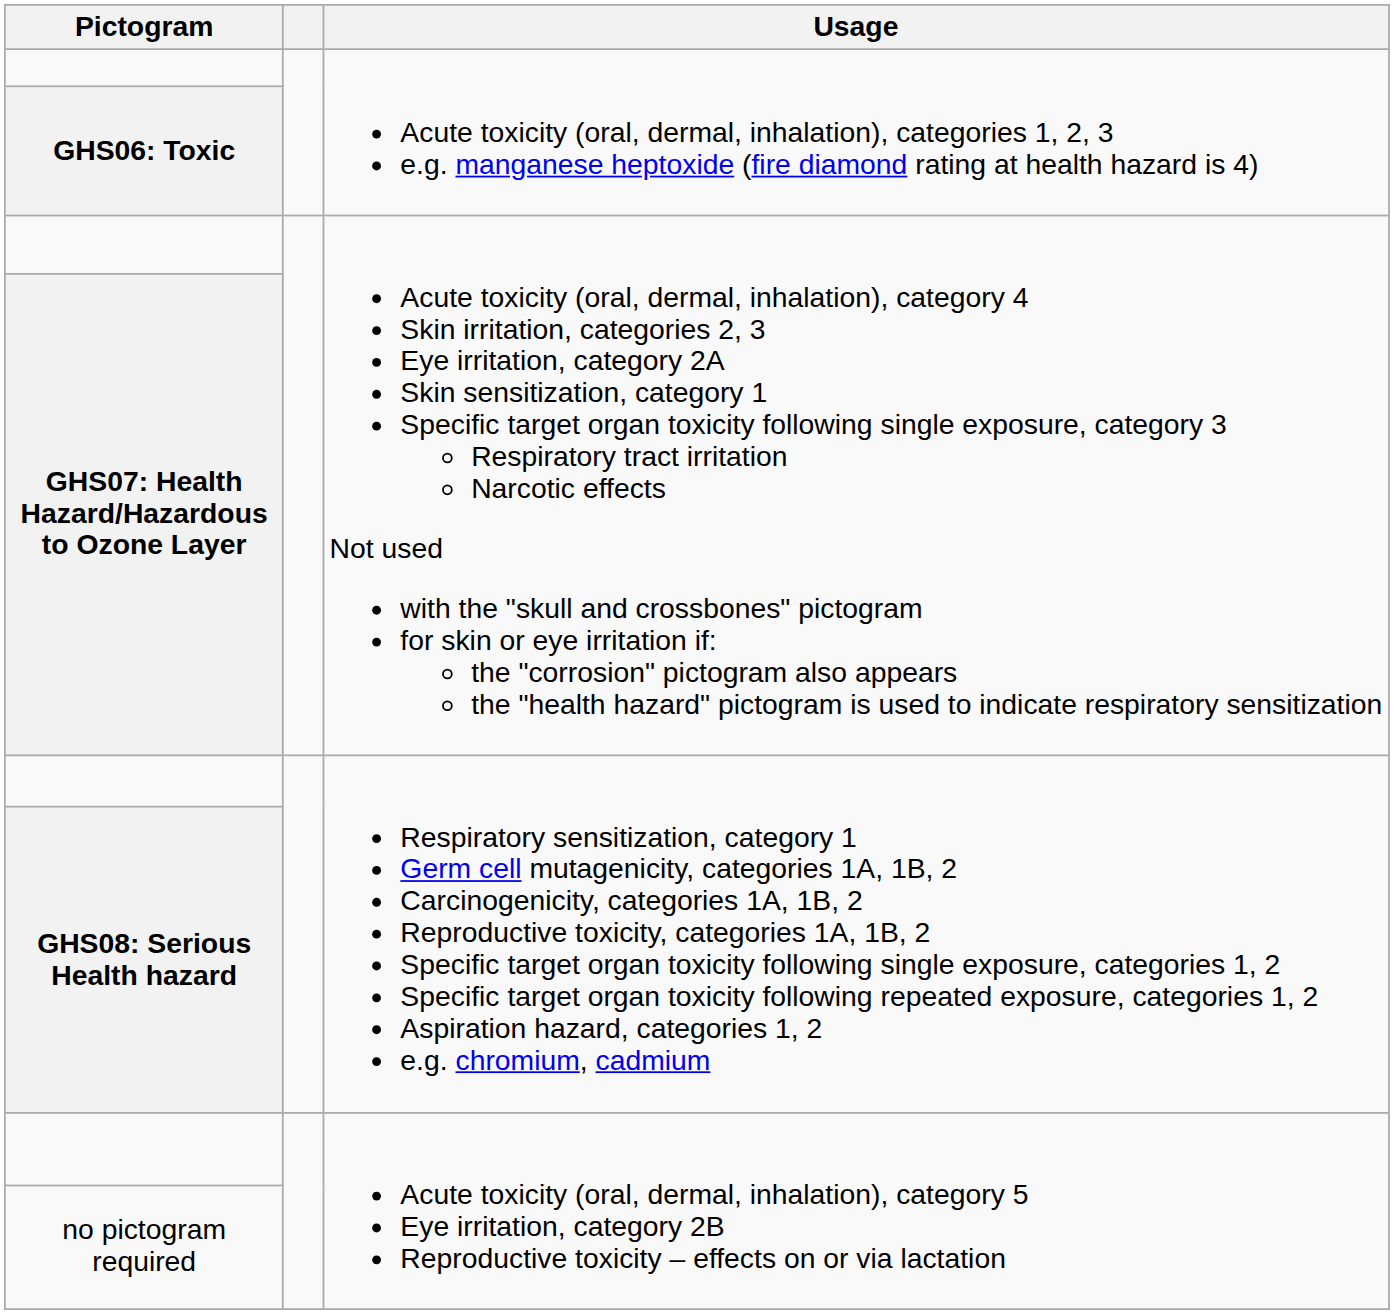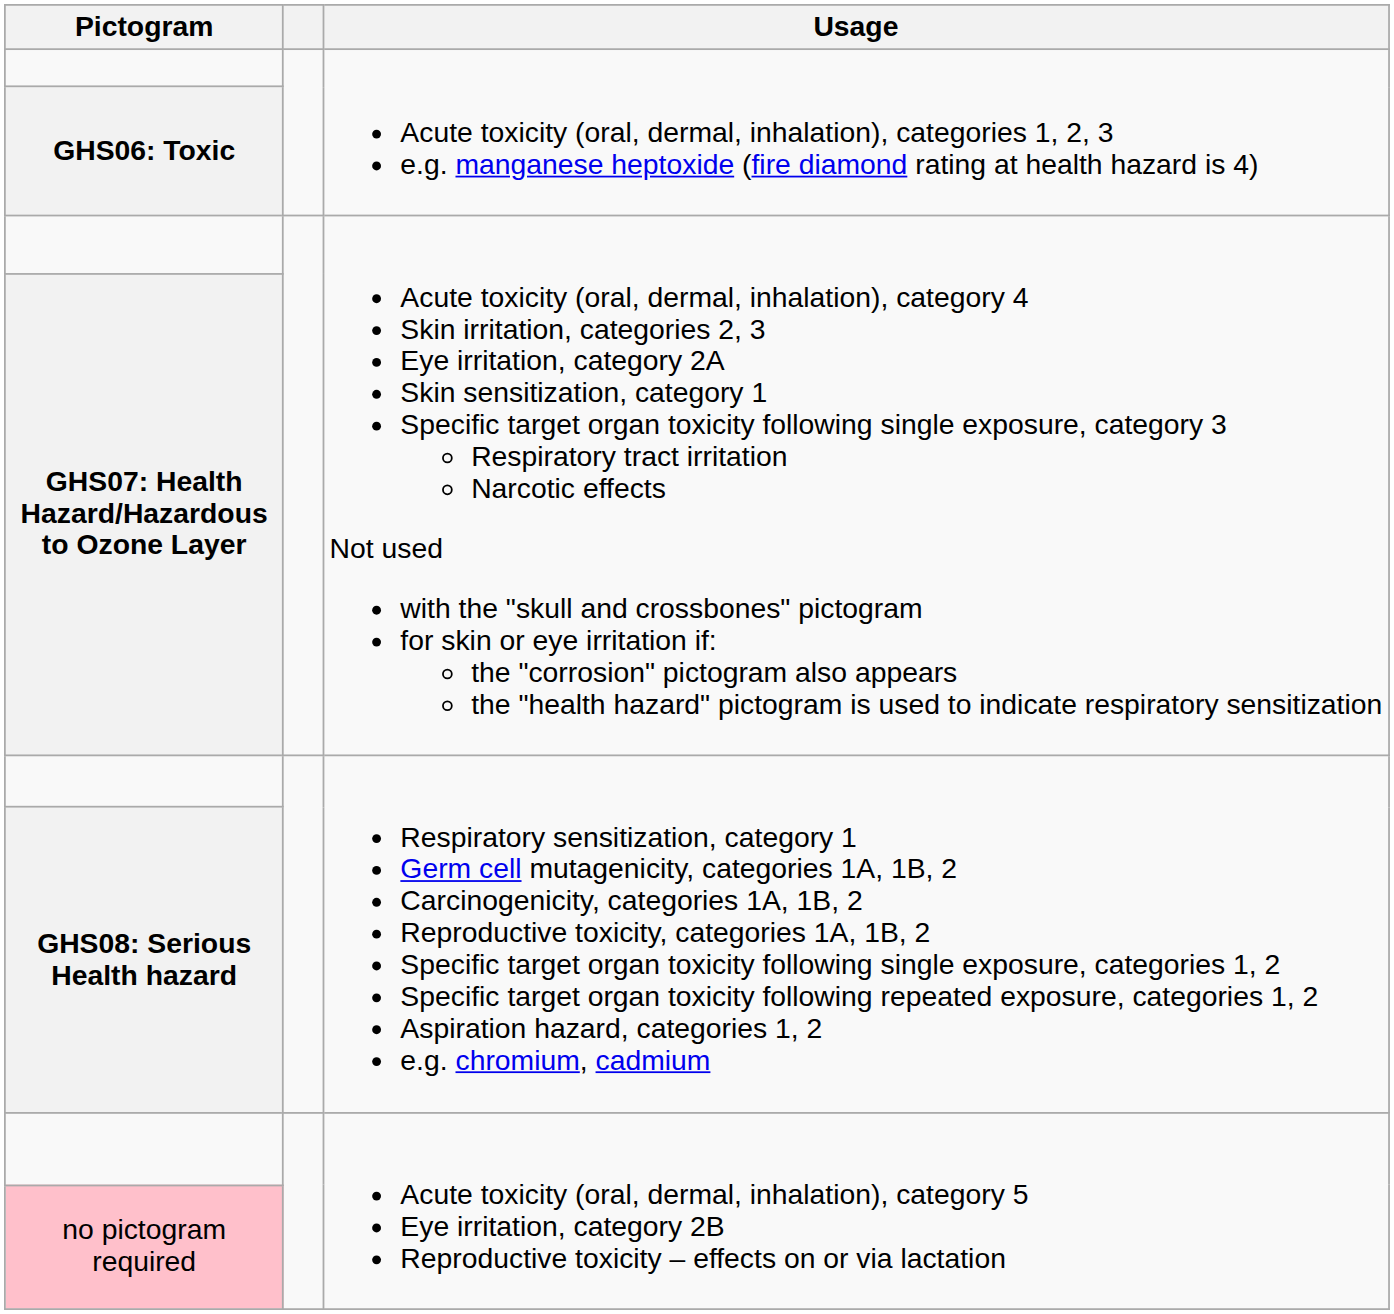(144, 1246) no background -> (144, 1246) pink background
